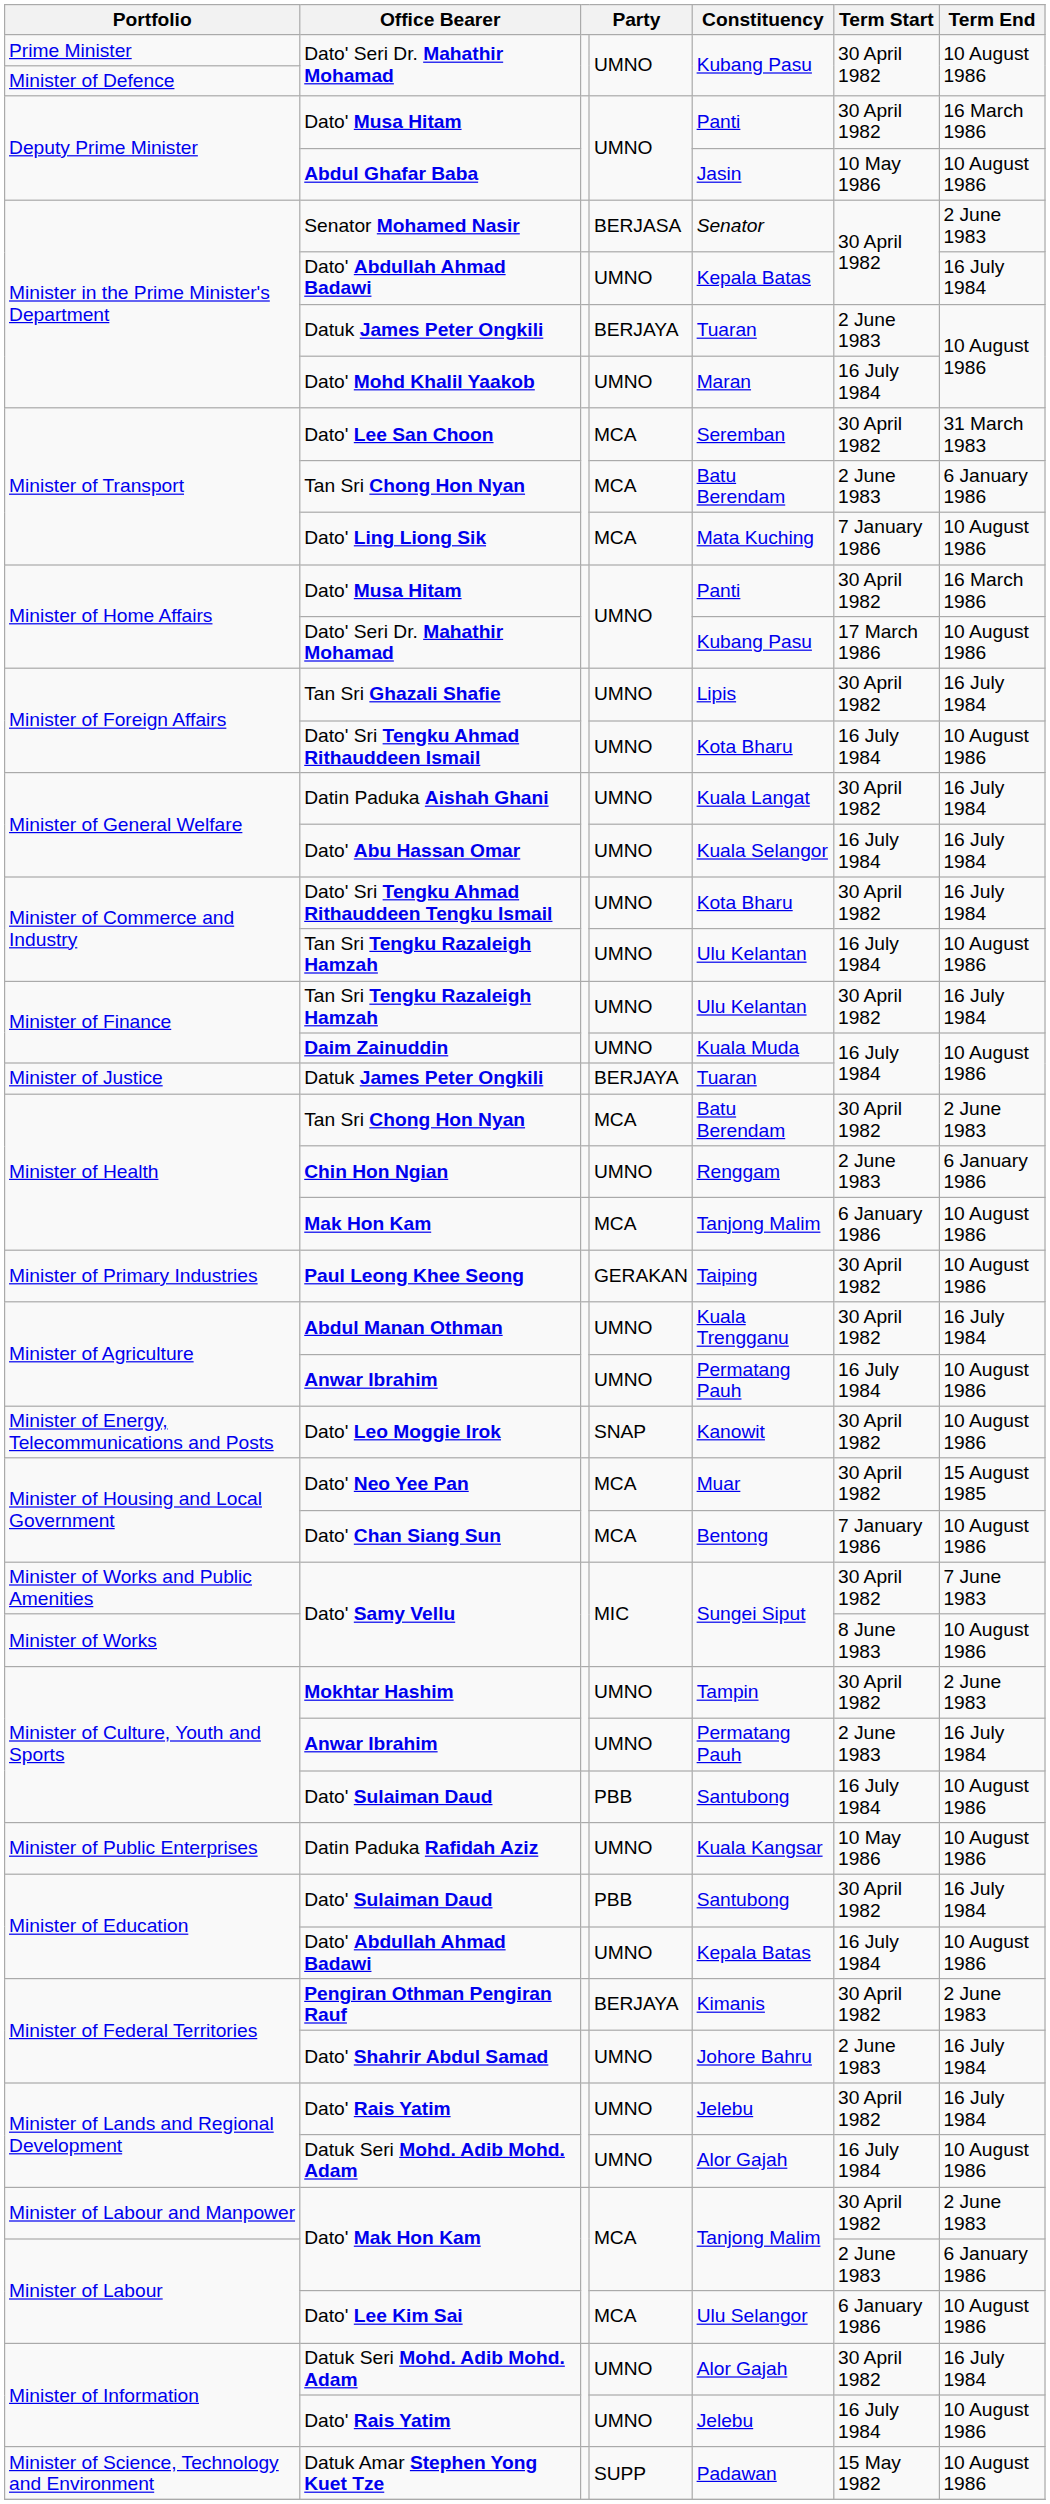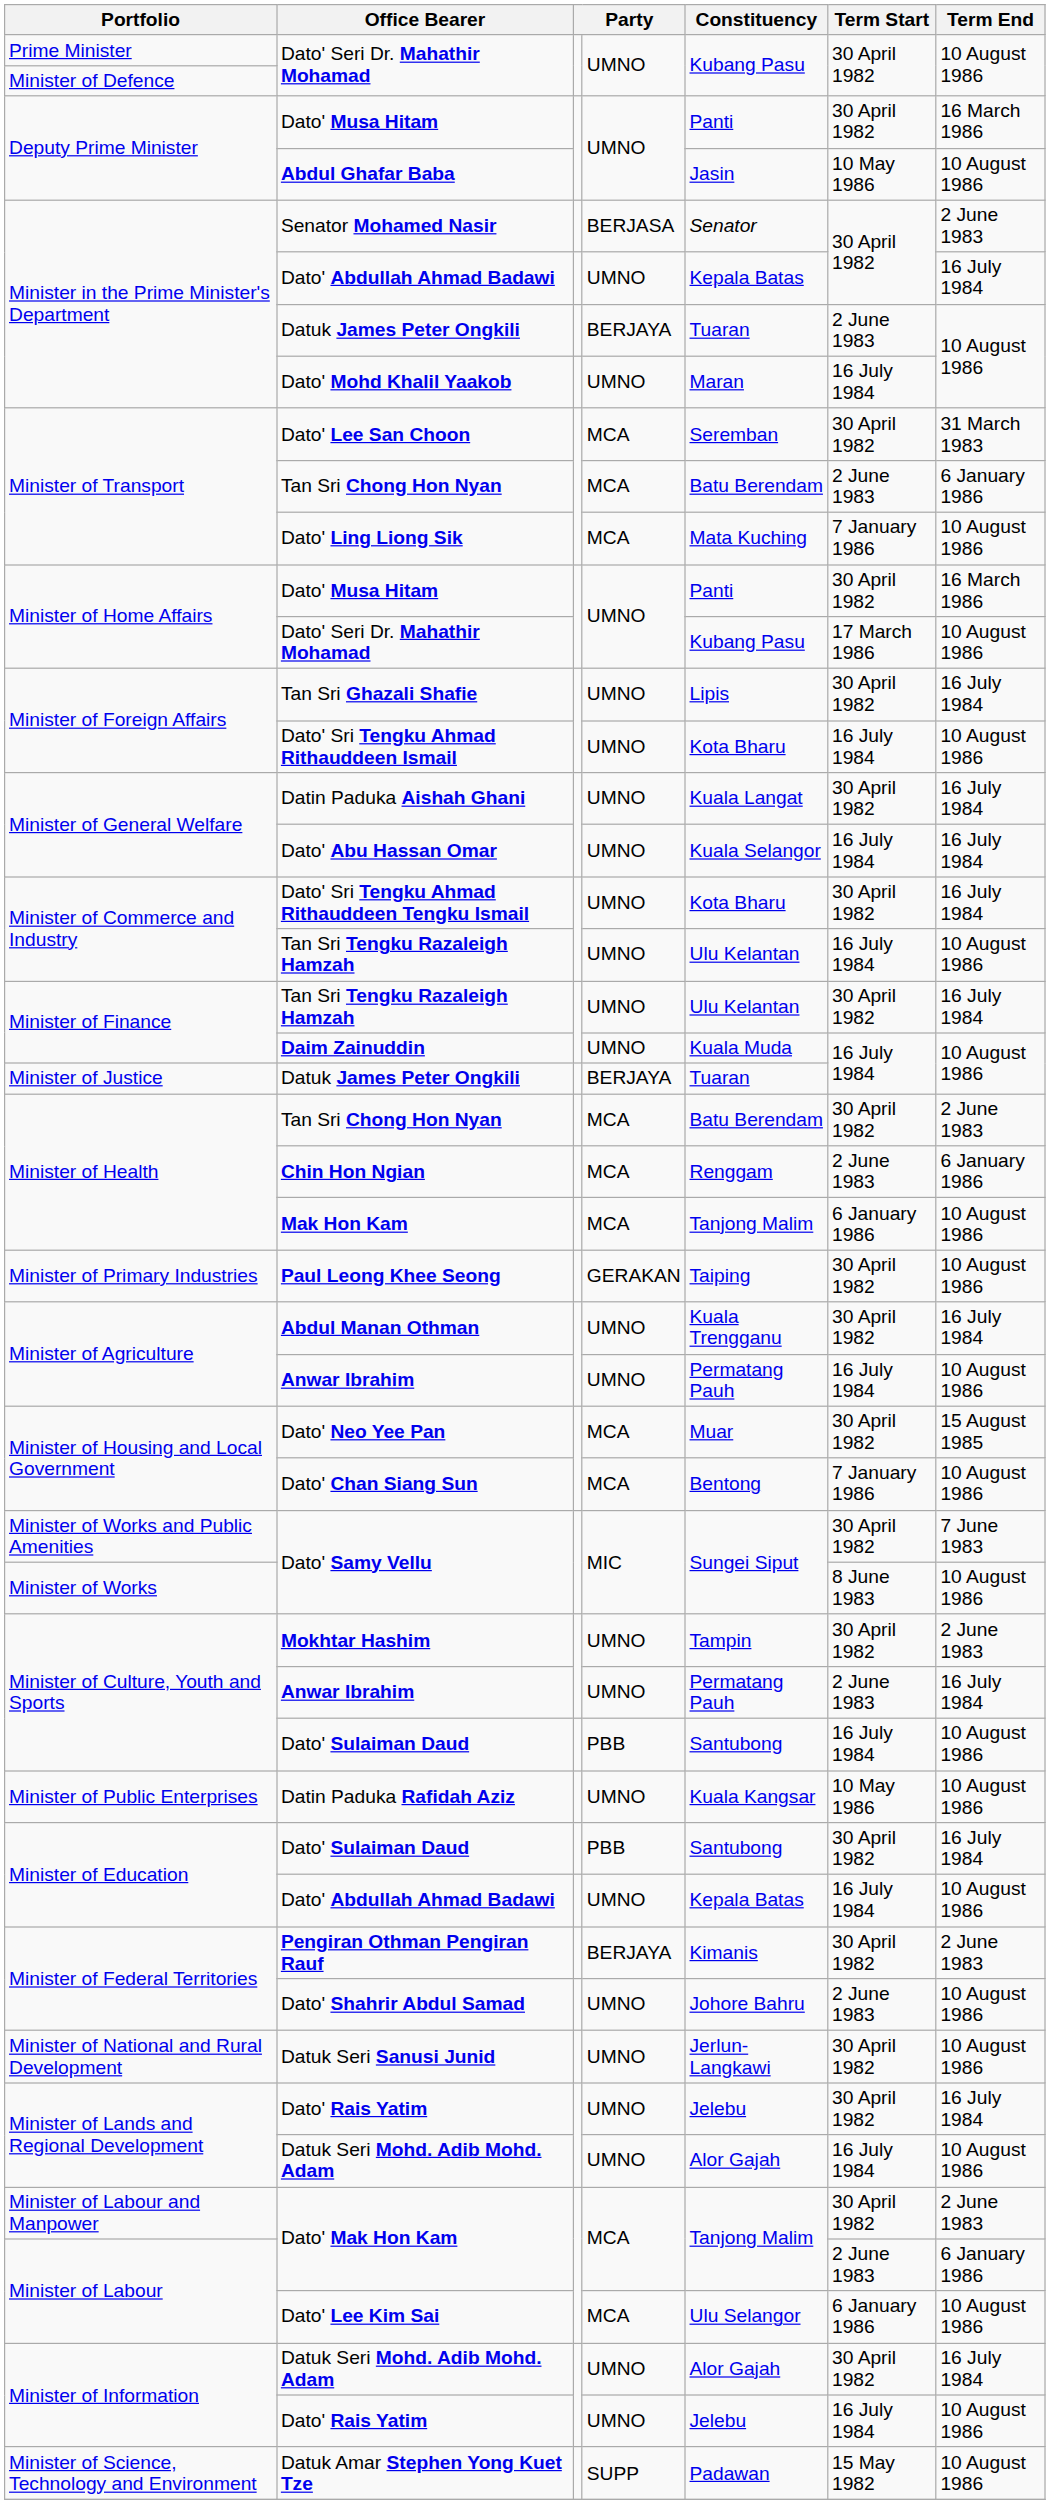(623, 1171) UMNO -> (608, 1171) MCA
- row: (141, 1431)
(974, 2056) 16 July 1984 -> (983, 2004) 10 August 1986
+ row: (135, 2056)
